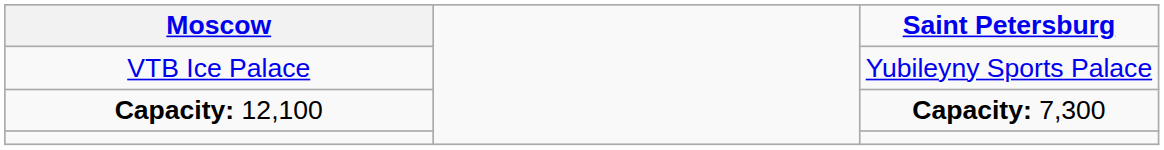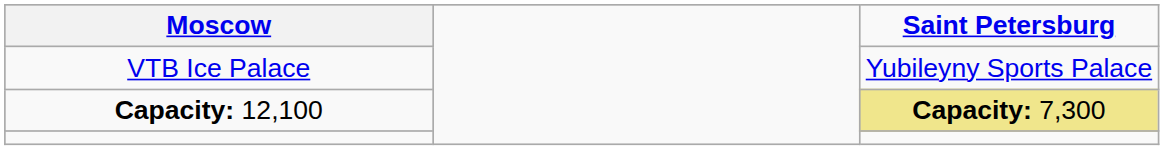(1009, 109) no background -> (1009, 109) khaki background
